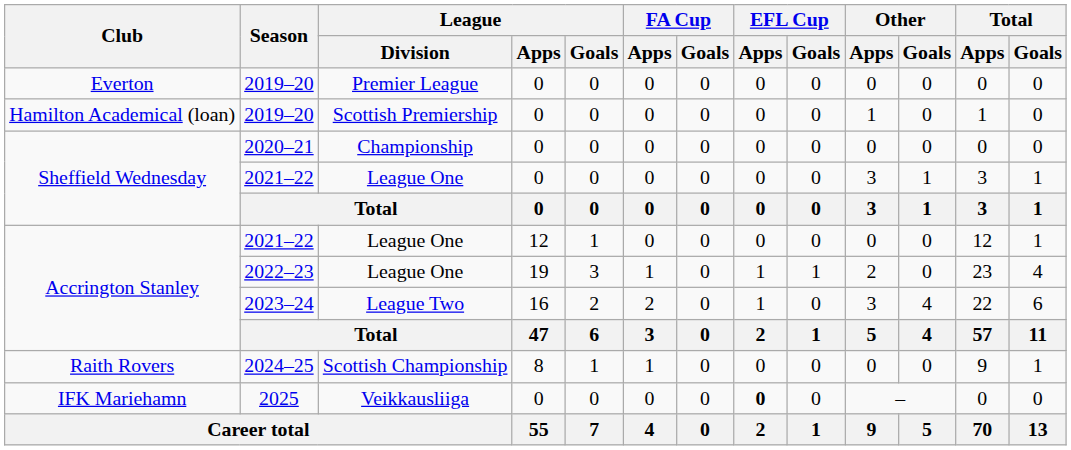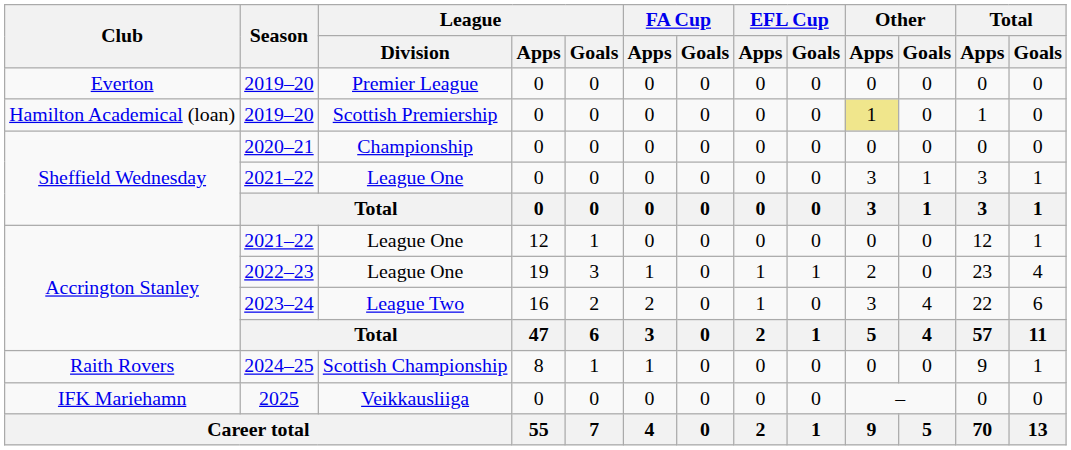(871, 114) no background -> (871, 114) khaki background
(760, 397) bold -> (760, 397) normal
